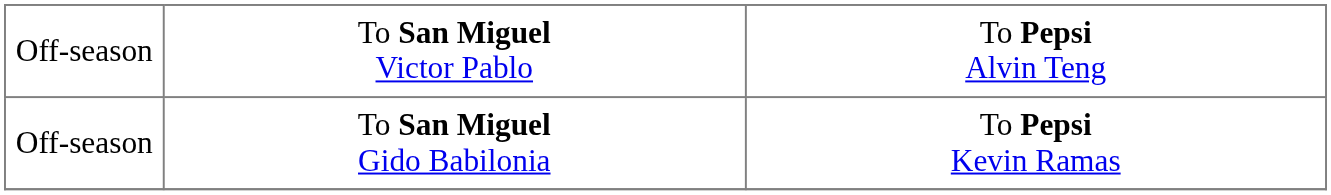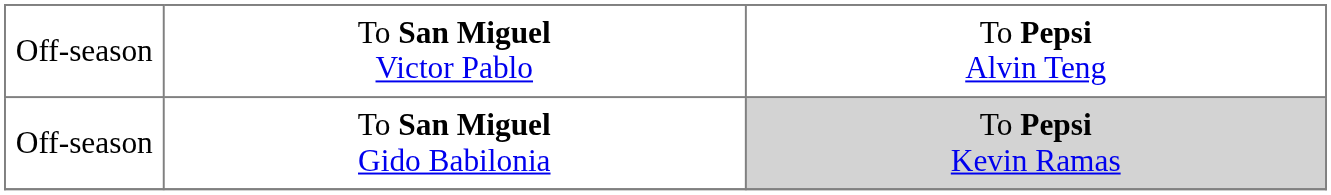(1036, 142) no background -> (1036, 142) lightgrey background
